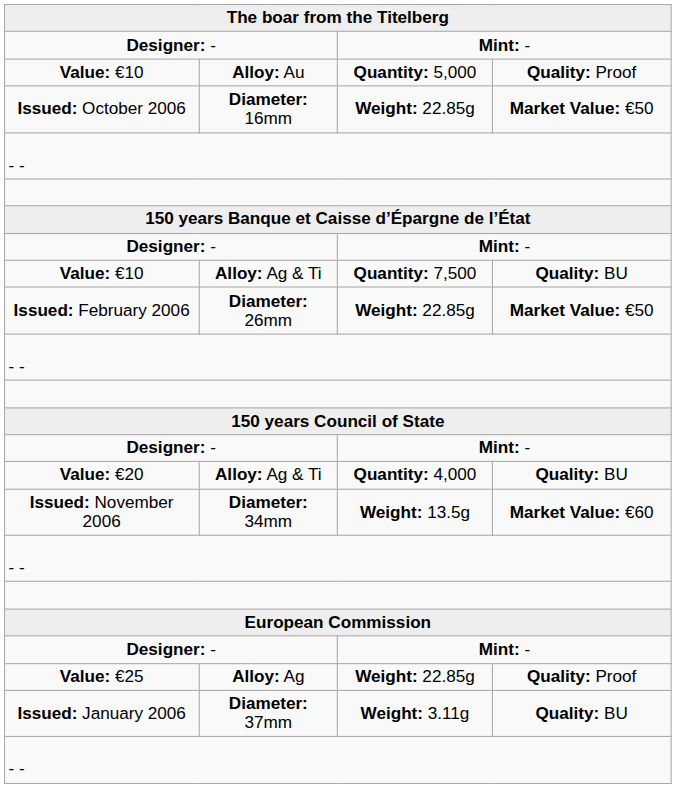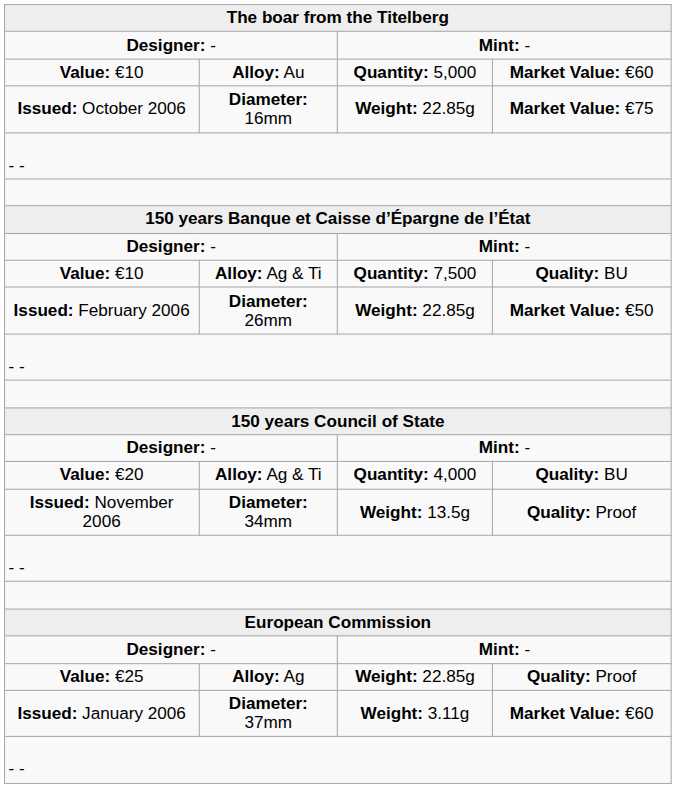(582, 72) Quality: Proof -> (582, 72) Market Value: €60
(582, 109) Market Value: €50 -> (582, 109) Market Value: €75
(582, 512) Market Value: €60 -> (582, 512) Quality: Proof
(582, 713) Quality: BU -> (582, 713) Market Value: €60
